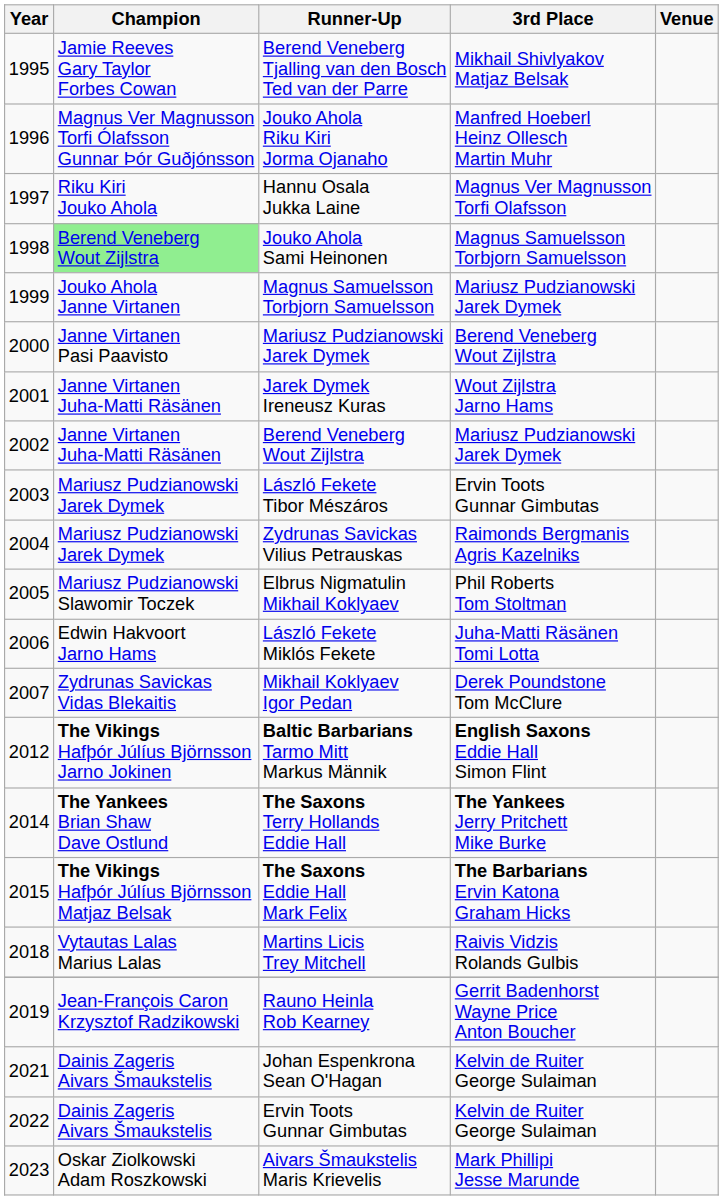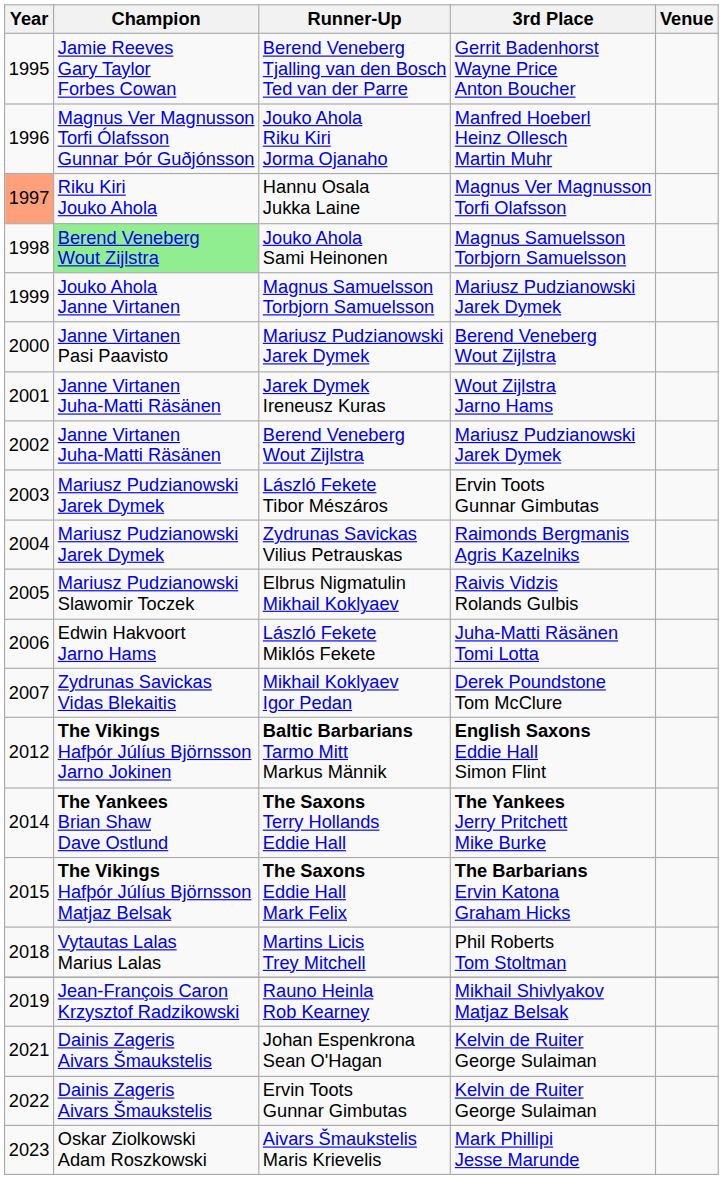(529, 68) Mikhail Shivlyakov Matjaz Belsak -> (527, 68) Gerrit Badenhorst Wayne Price Anton Boucher
(29, 198) no background -> (29, 198) lightsalmon background
(511, 593) Phil Roberts Tom Stoltman -> (517, 593) Raivis Vidzis Rolands Gulbis
(517, 952) Raivis Vidzis Rolands Gulbis -> (511, 952) Phil Roberts Tom Stoltman
(527, 1011) Gerrit Badenhorst Wayne Price Anton Boucher -> (529, 1001) Mikhail Shivlyakov Matjaz Belsak
